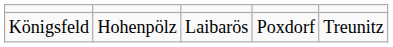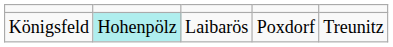(137, 27) no background -> (137, 27) paleturquoise background
